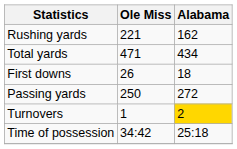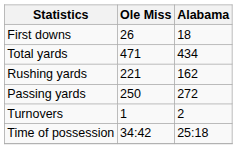rows swapped: (39, 74) <-> (47, 34)
(181, 113) gold background -> (181, 113) no background
